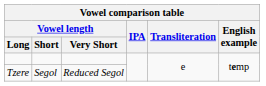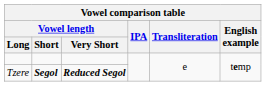(46, 72) normal -> (46, 72) bold
(94, 72) normal -> (95, 72) bold
